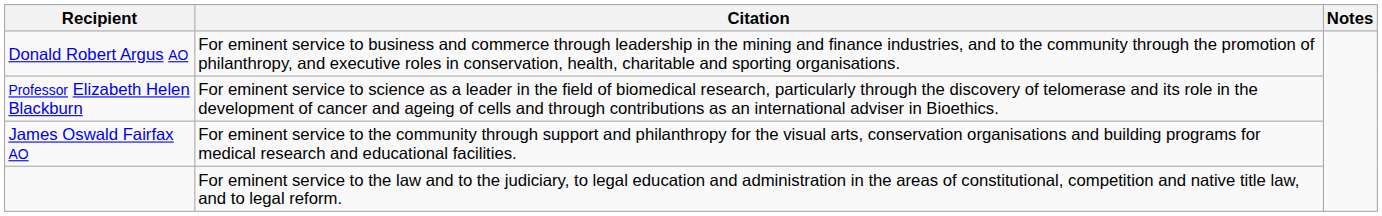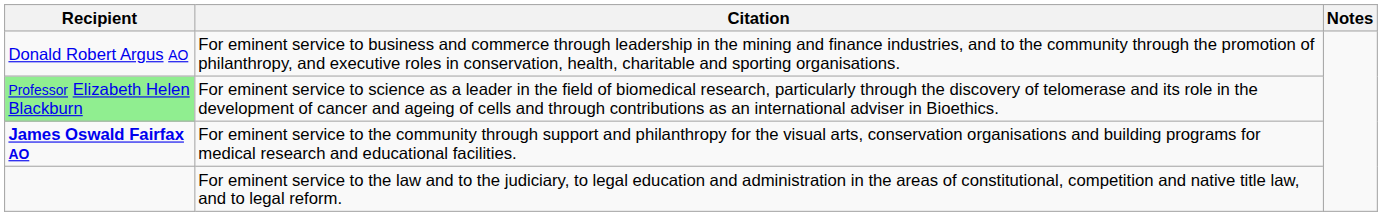(99, 99) no background -> (99, 99) lightgreen background
(91, 144) normal -> (96, 144) bold
